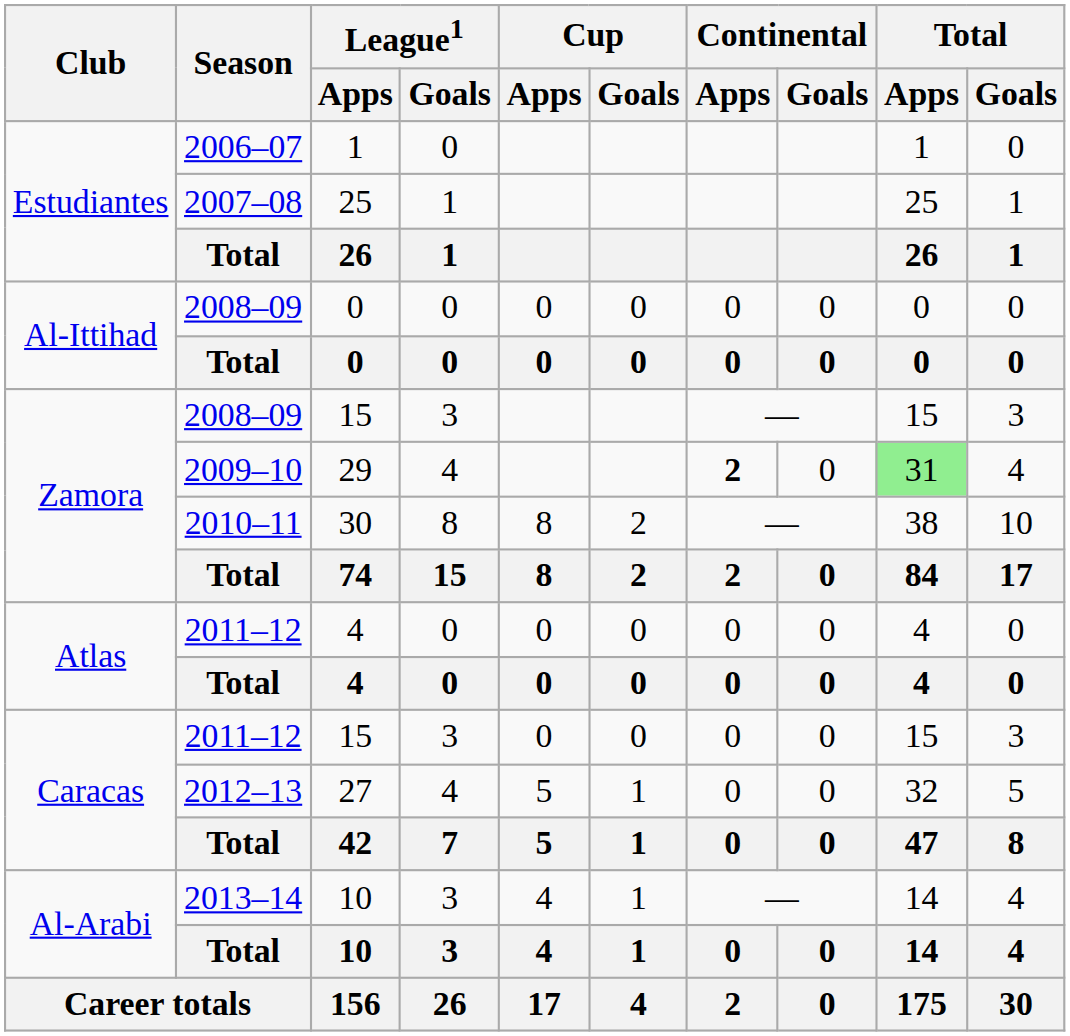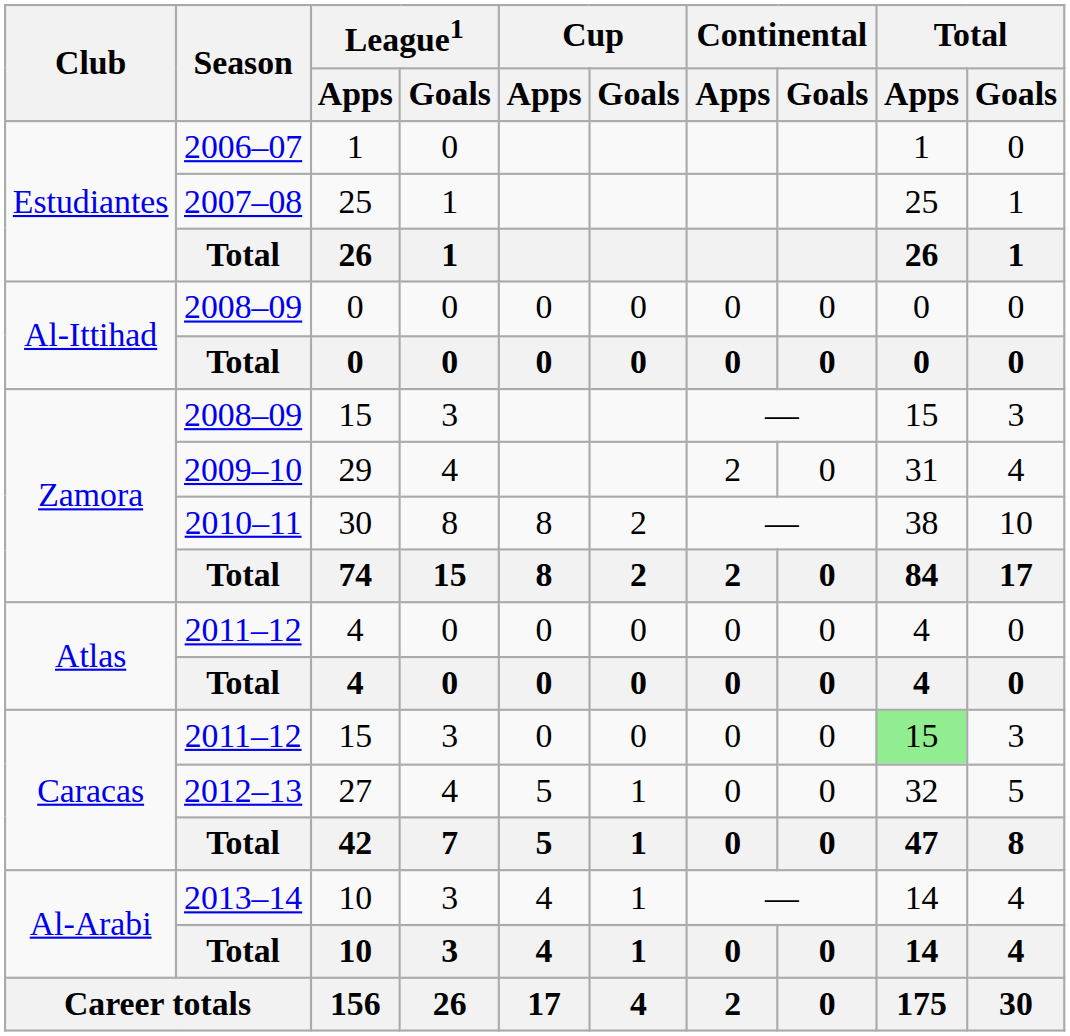(733, 468) bold -> (733, 468) normal
(922, 468) lightgreen background -> (922, 468) no background
(922, 736) no background -> (922, 736) lightgreen background
